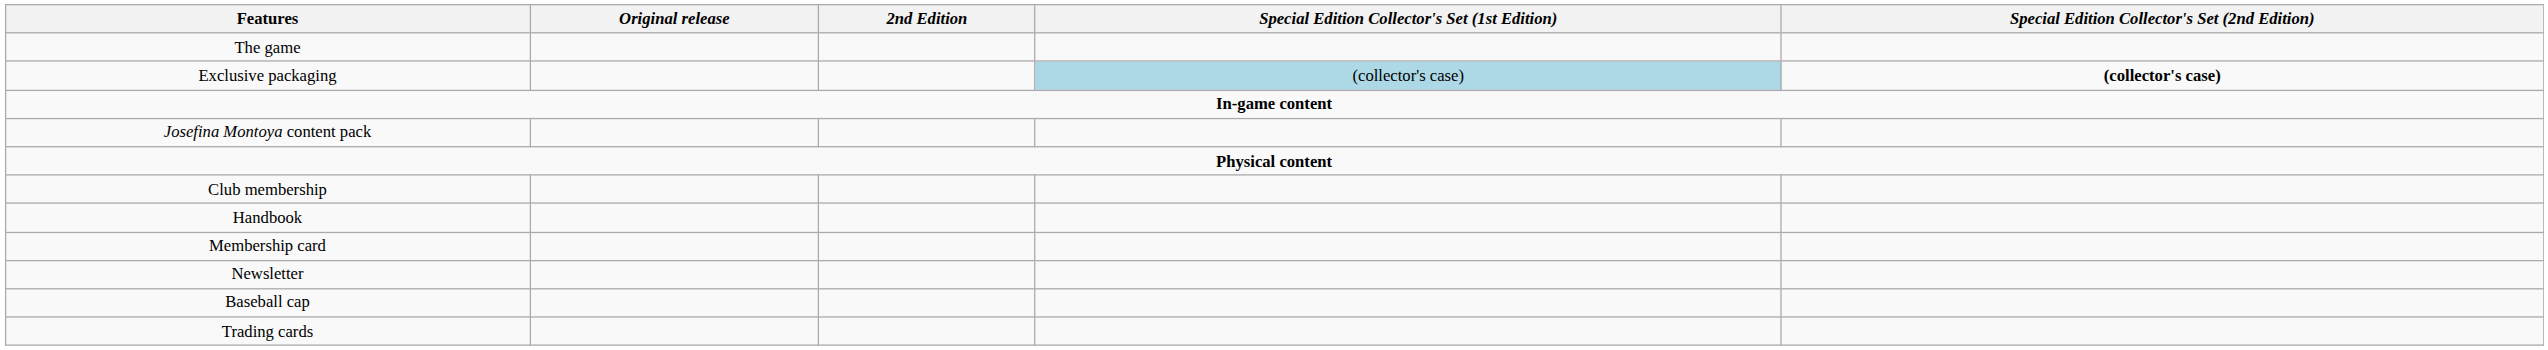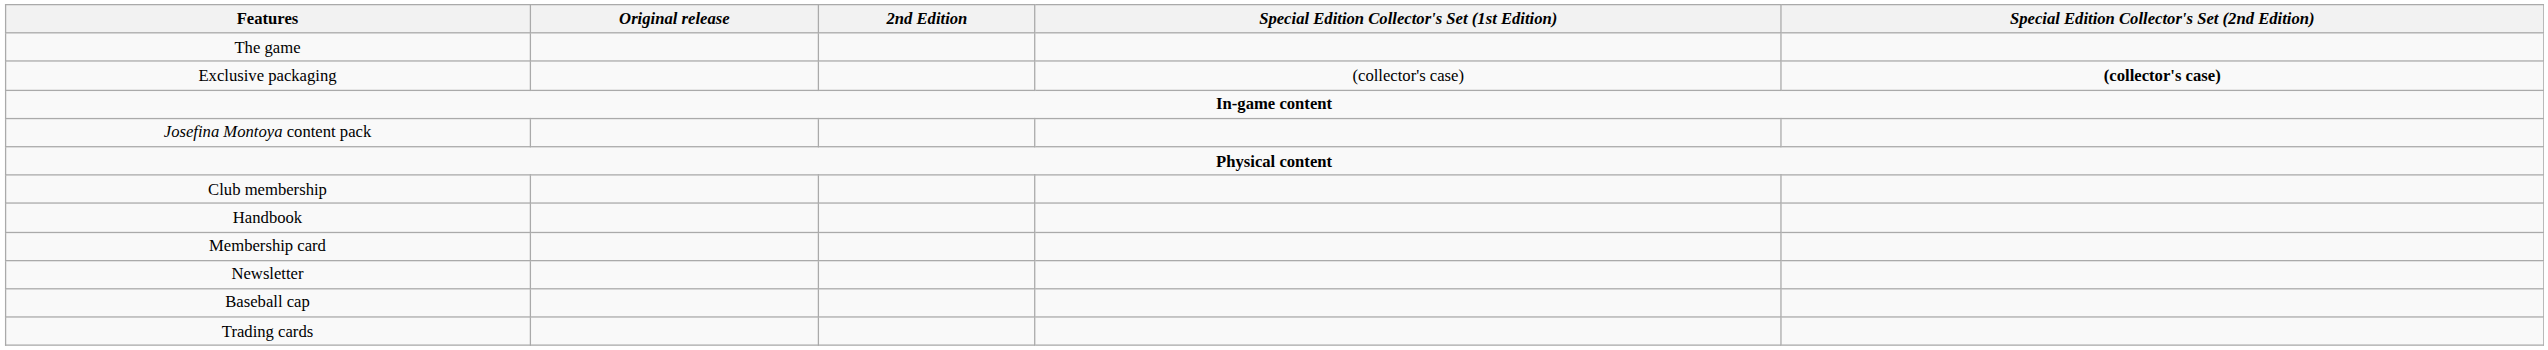(1408, 75) lightblue background -> (1408, 75) no background
